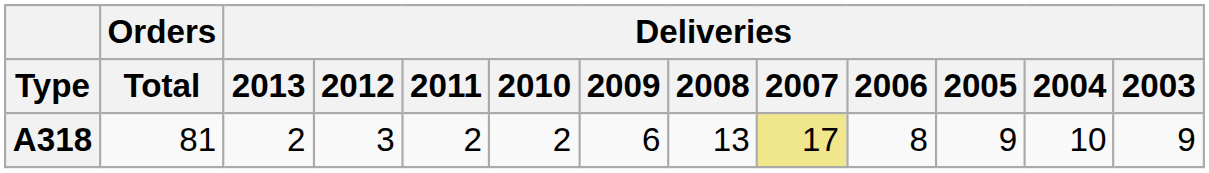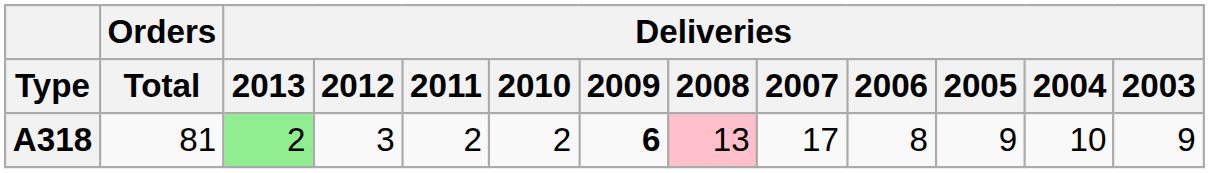(296, 140) no background -> (296, 140) lightgreen background
(651, 140) normal -> (651, 140) bold
(731, 140) no background -> (731, 140) pink background
(820, 140) khaki background -> (820, 140) no background
